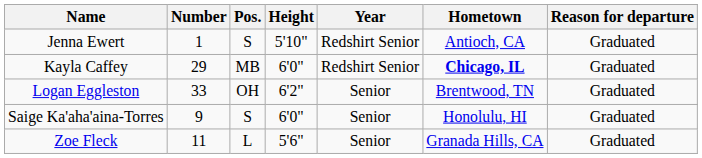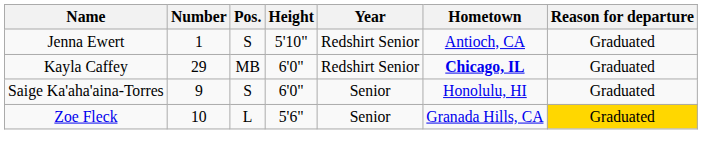- row: (86, 91)
(199, 141) 11 -> (199, 116) 10
(622, 141) no background -> (622, 116) gold background
